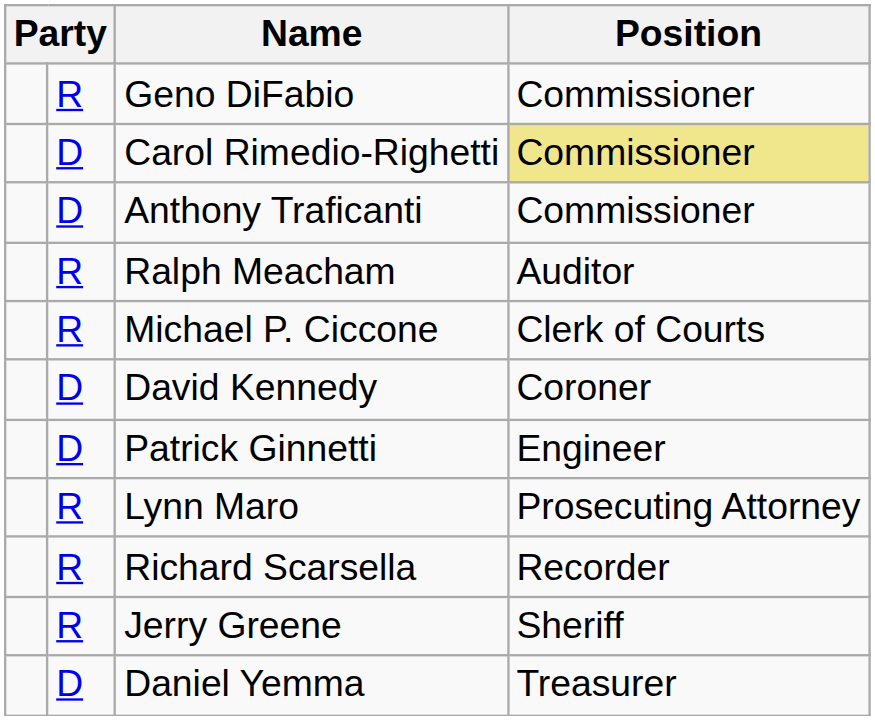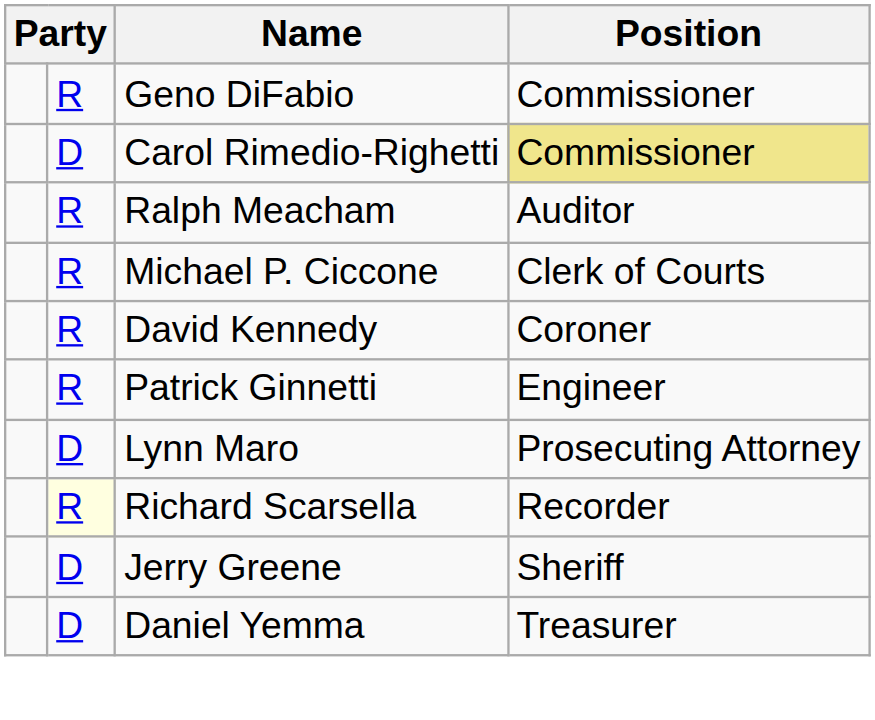- row: (273, 211)
(70, 388) D -> (70, 329) R
(70, 447) D -> (70, 388) R
(70, 507) R -> (70, 447) D
(70, 566) no background -> (70, 507) lightyellow background
(70, 625) R -> (70, 566) D
